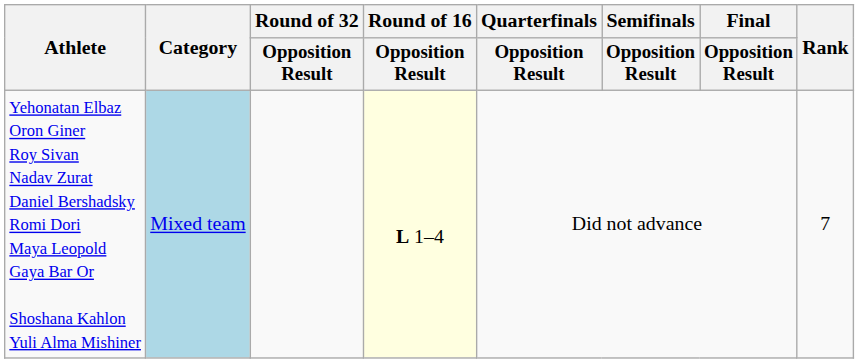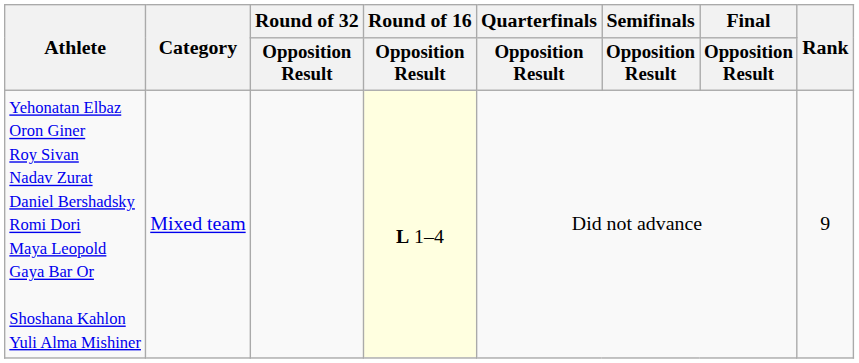(198, 224) lightblue background -> (198, 224) no background
(825, 224) 7 -> (825, 224) 9
